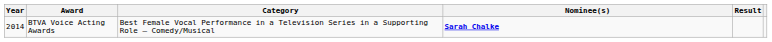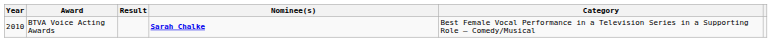columns swapped: (280, 11) <-> (748, 11)
(15, 27) 2014 -> (15, 27) 2010
